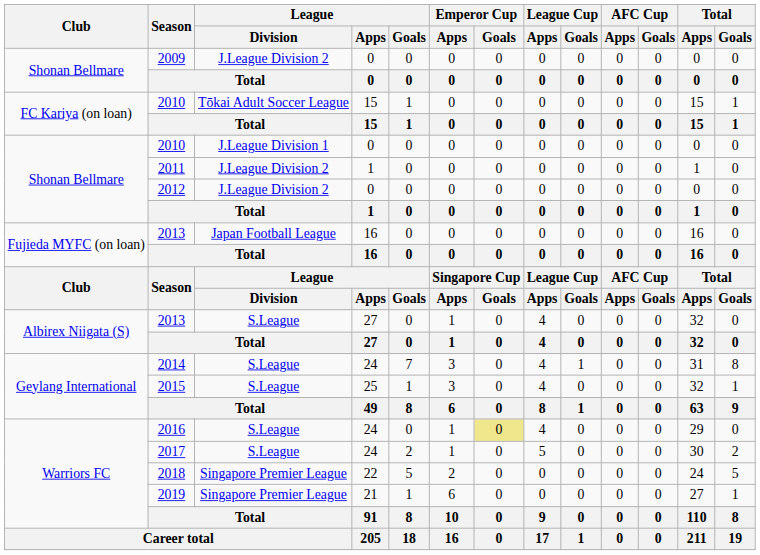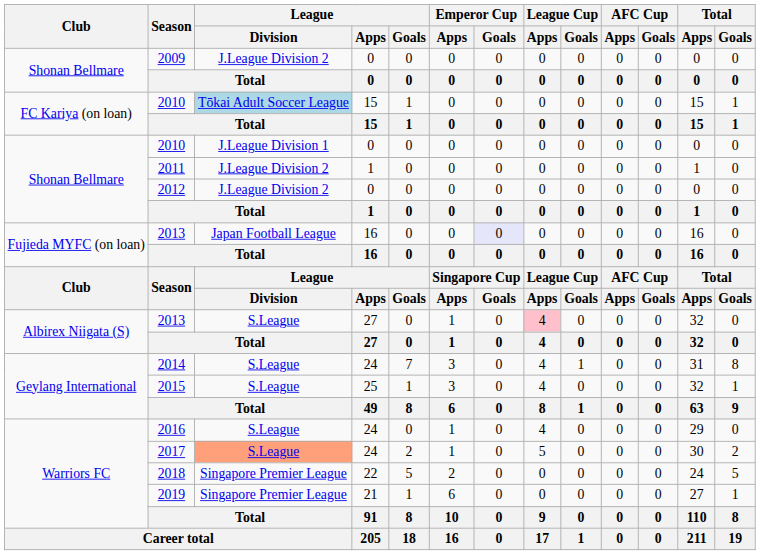(273, 102) no background -> (273, 102) lightblue background
(499, 233) no background -> (499, 233) lavender background
(542, 320) no background -> (542, 320) pink background
(499, 430) khaki background -> (499, 430) no background
(273, 451) no background -> (273, 451) lightsalmon background
